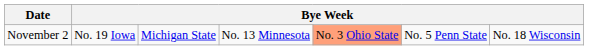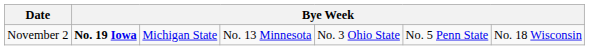(105, 35) normal -> (105, 35) bold
(357, 35) lightsalmon background -> (359, 35) no background
